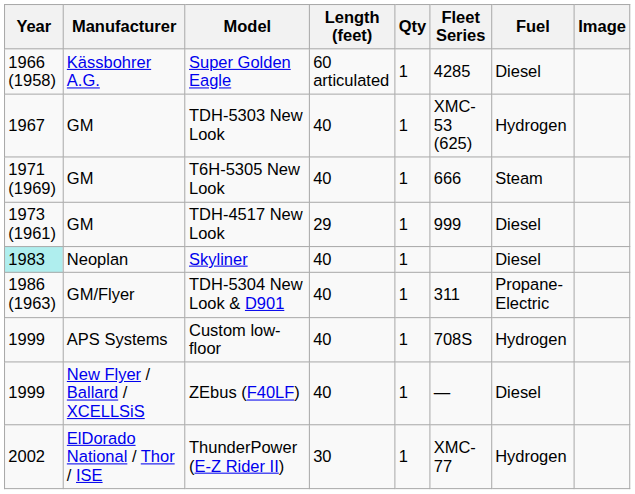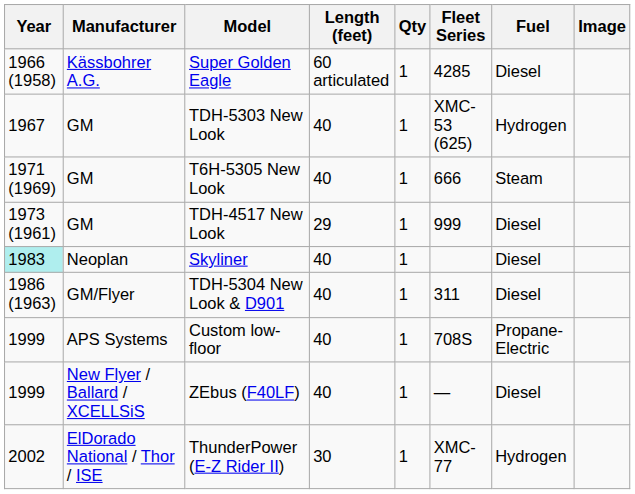(529, 294) Propane-Electric -> (518, 294) Diesel
(531, 339) Hydrogen -> (529, 339) Propane-Electric
